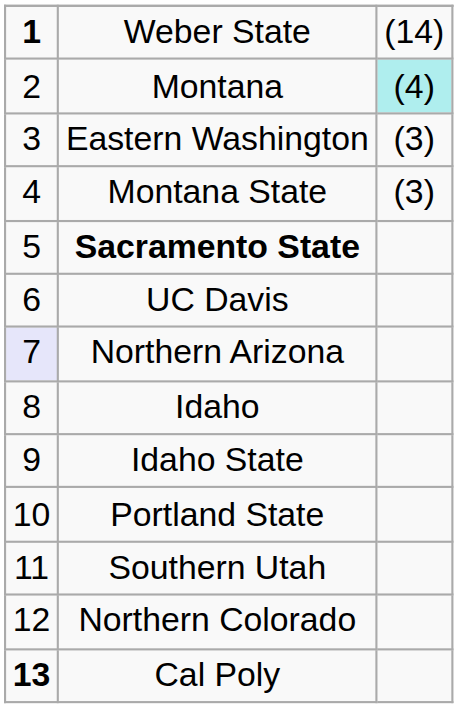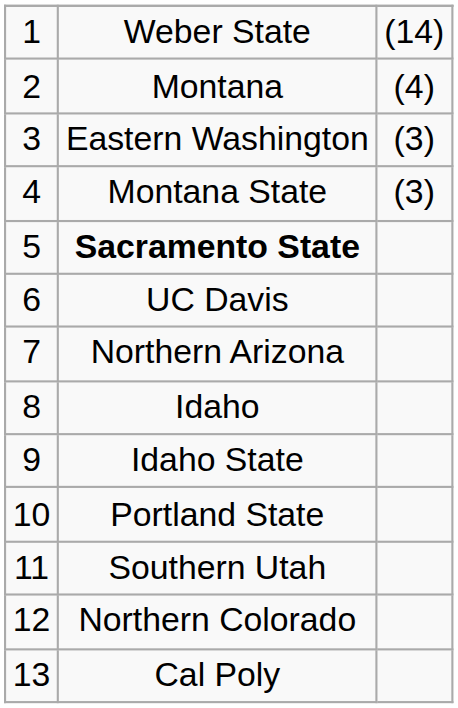(32, 32) bold -> (32, 32) normal
(414, 85) paleturquoise background -> (414, 85) no background
(32, 353) lavender background -> (32, 353) no background
(32, 674) bold -> (32, 674) normal
